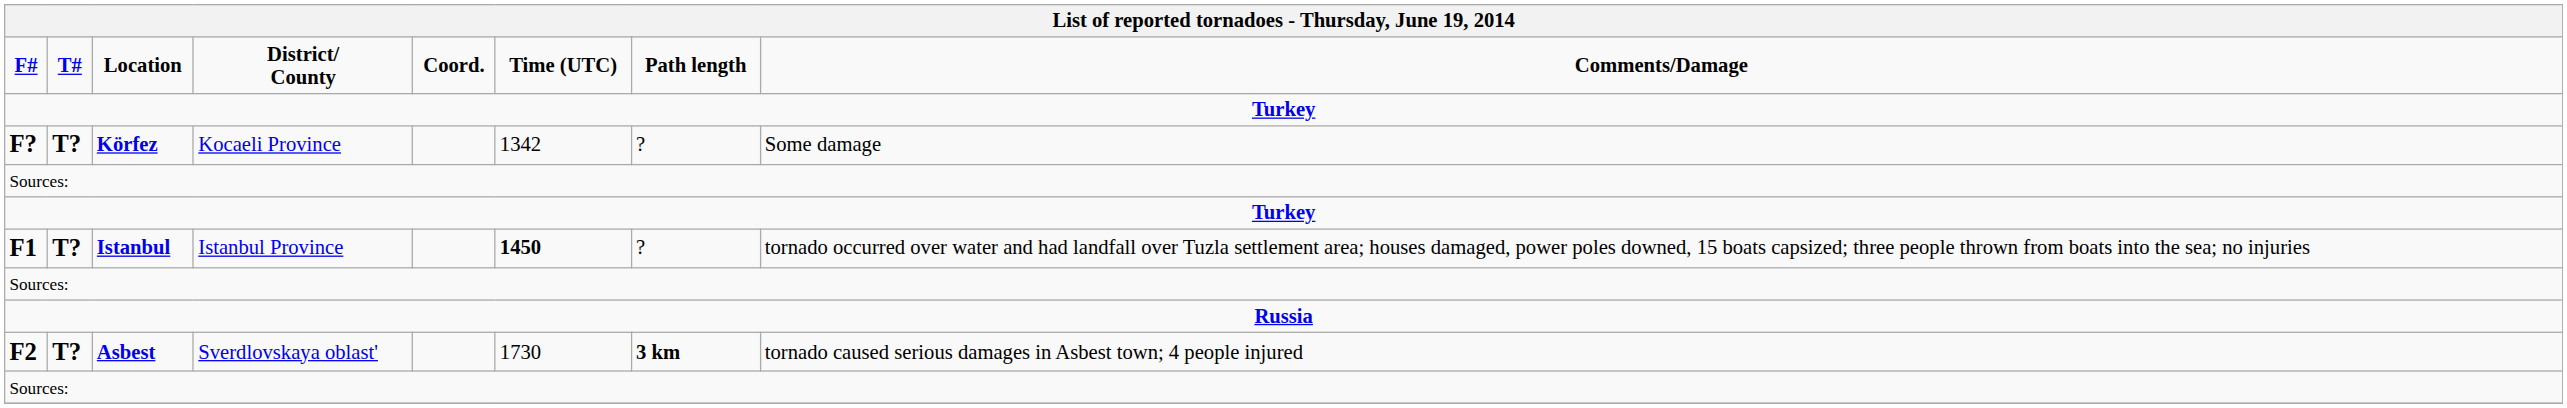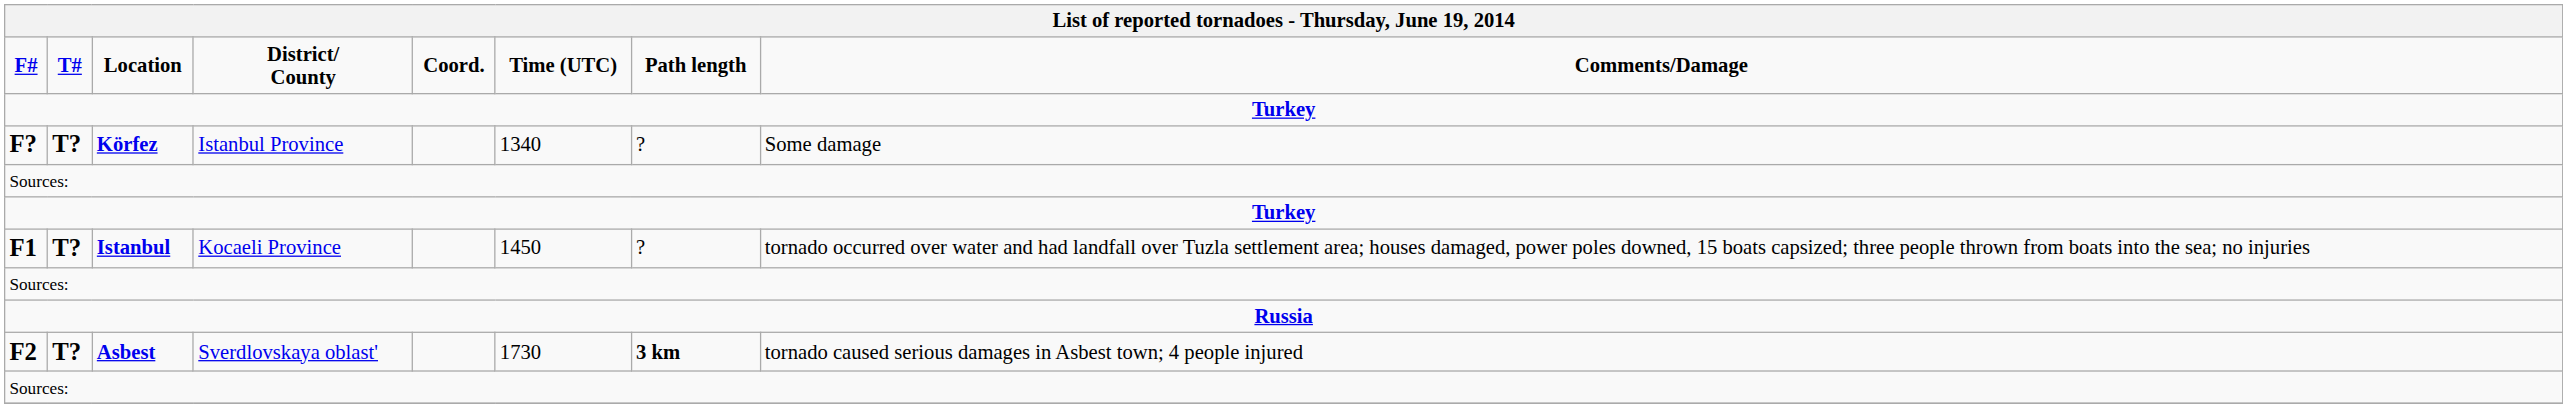(270, 144) Kocaeli Province -> (271, 144) Istanbul Province
(520, 144) 1342 -> (520, 144) 1340
(271, 248) Istanbul Province -> (270, 248) Kocaeli Province
(520, 248) bold -> (520, 248) normal
